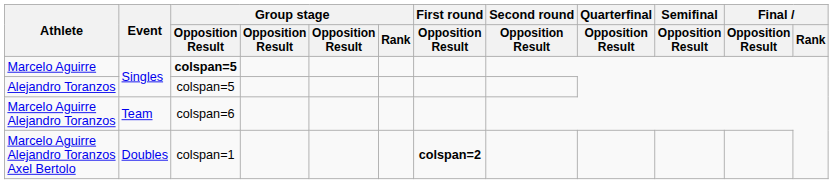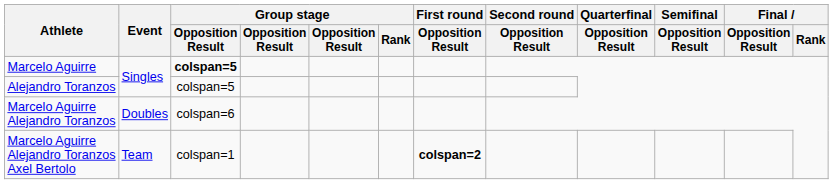(137, 114) Team -> (145, 114) Doubles
(145, 155) Doubles -> (137, 155) Team
